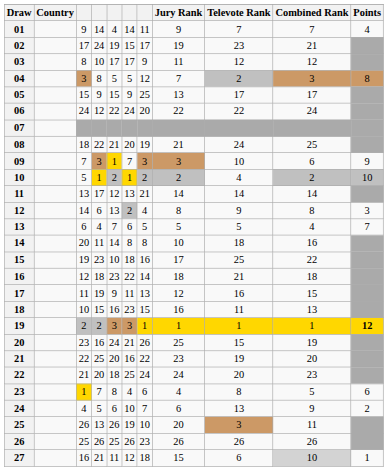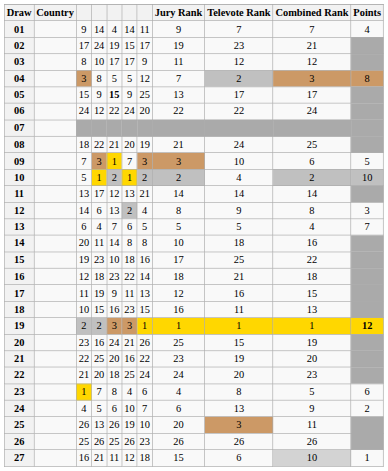(114, 95) normal -> (114, 95) bold
(367, 161) 9 -> (367, 161) 5
